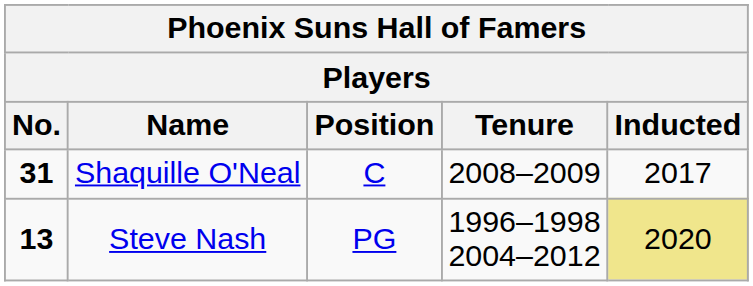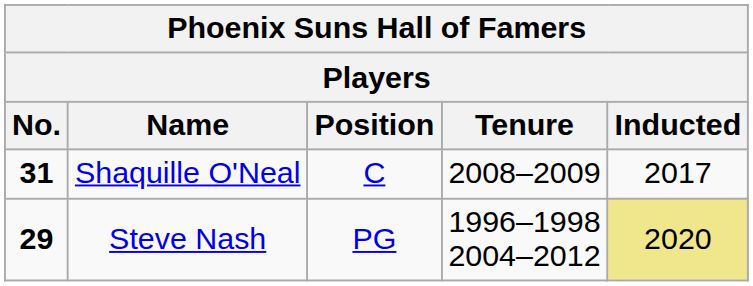(36, 238) 13 -> (36, 238) 29
